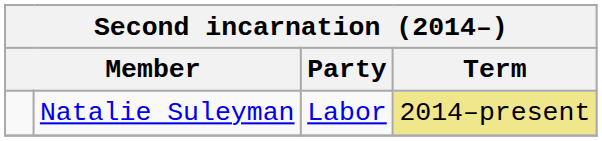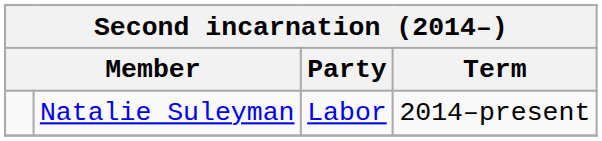(495, 113) khaki background -> (495, 113) no background
